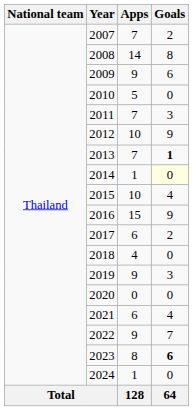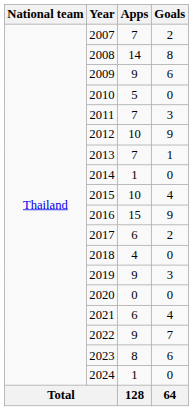(170, 154) bold -> (170, 154) normal
(170, 174) lightyellow background -> (170, 174) no background
(170, 355) bold -> (170, 355) normal
